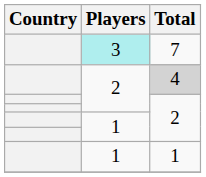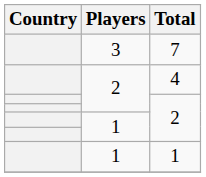(116, 49) paleturquoise background -> (116, 49) no background
(175, 79) lightgrey background -> (175, 79) no background
